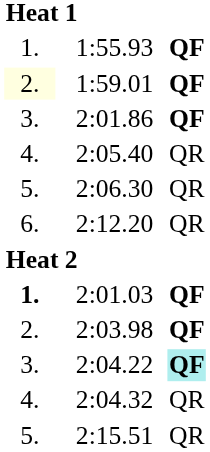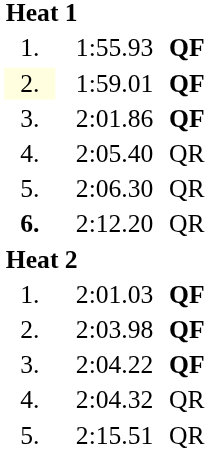(30, 224) normal -> (30, 224) bold
(30, 294) bold -> (30, 294) normal
(187, 364) paleturquoise background -> (187, 364) no background
